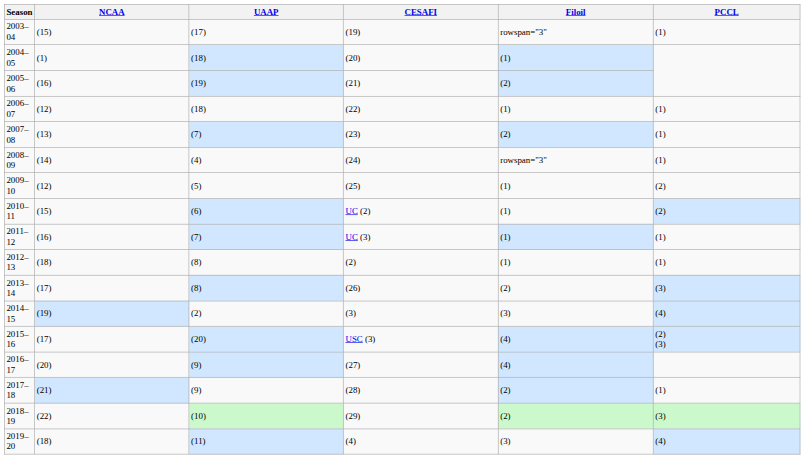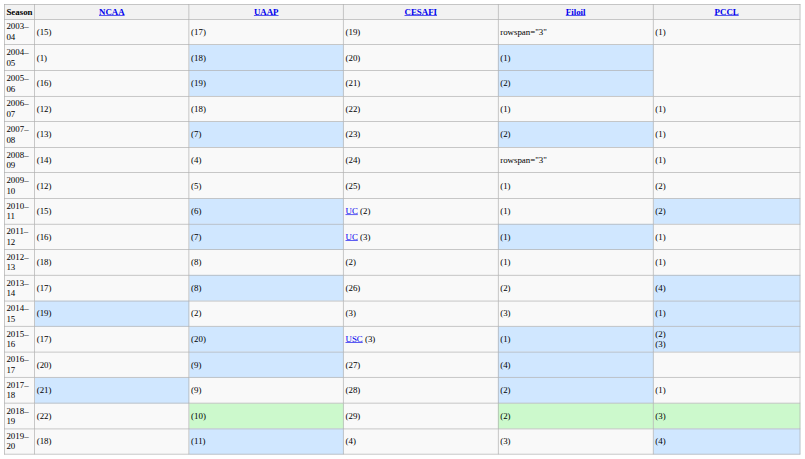(661, 288) (3) -> (661, 288) (4)
(661, 313) (4) -> (661, 313) (1)
(505, 339) (4) -> (505, 339) (1)
